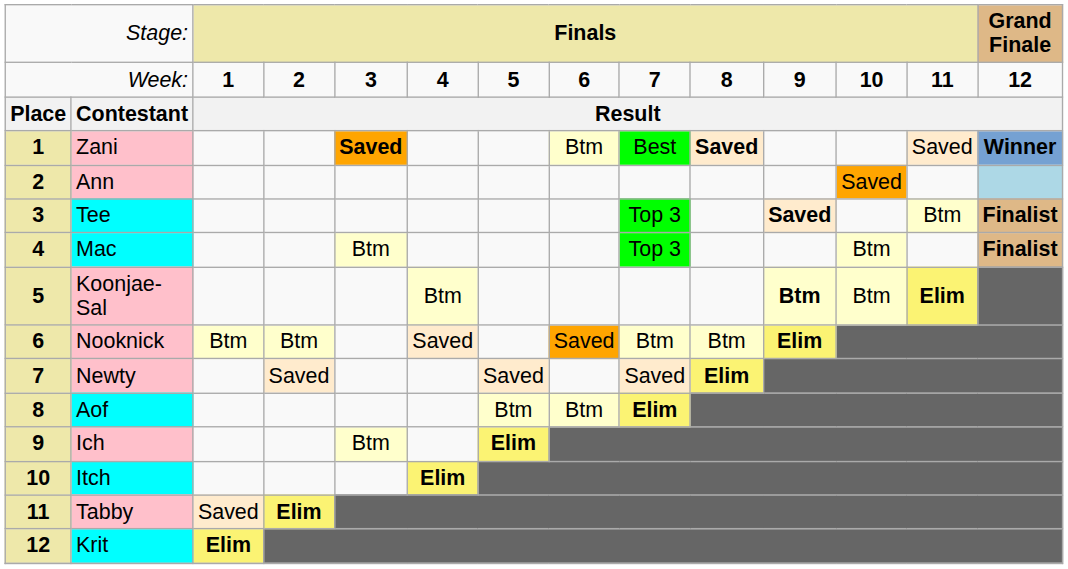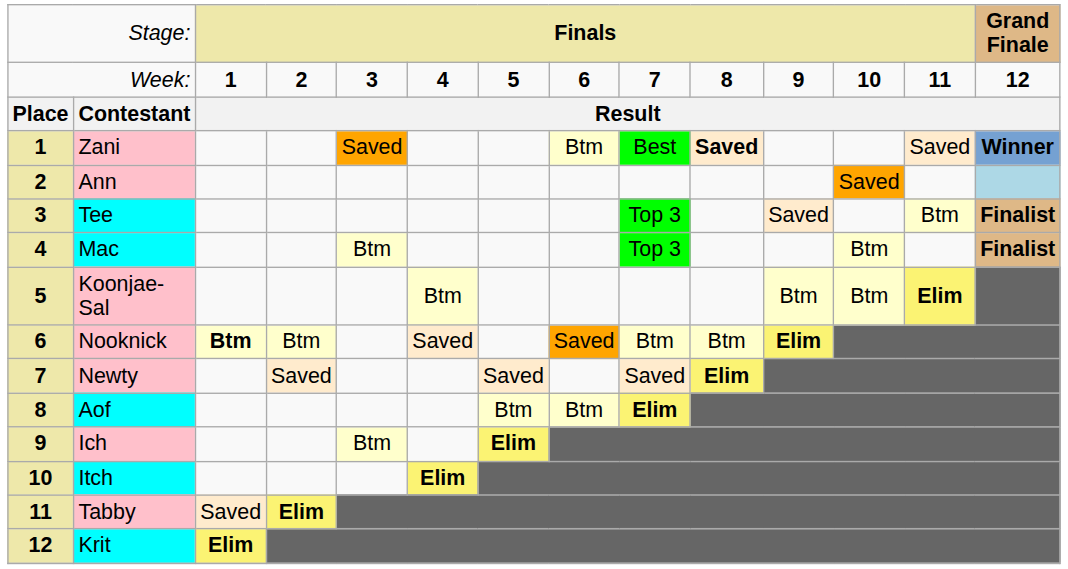(371, 147) bold -> (372, 147) normal
(800, 215) bold -> (799, 215) normal
(800, 295) bold -> (799, 295) normal
(228, 341) normal -> (231, 341) bold
